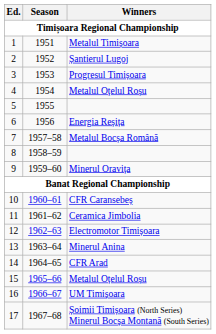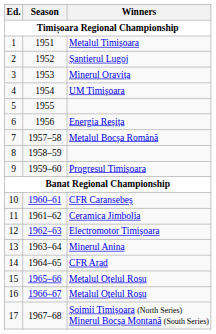(107, 75) Progresul Timișoara -> (100, 75) Minerul Oravița
(108, 91) Metalul Oțelul Roșu -> (97, 91) UM Timișoara
(100, 169) Minerul Oravița -> (107, 169) Progresul Timișoara
(97, 294) UM Timișoara -> (108, 294) Metalul Oțelul Roșu
